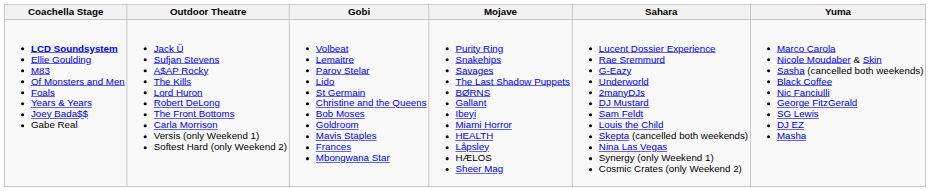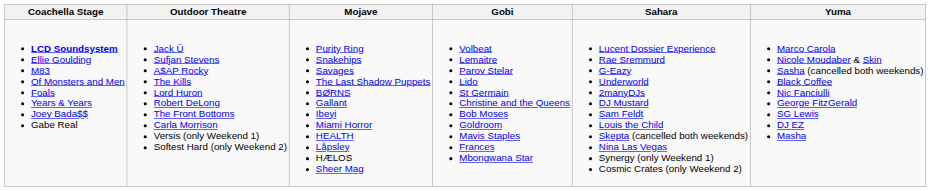columns swapped: (359, 12) <-> (501, 12)
